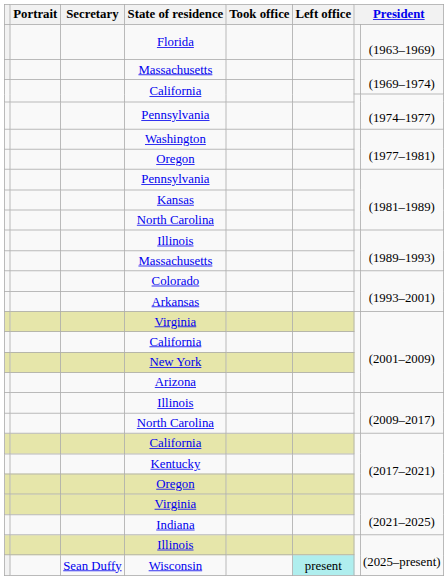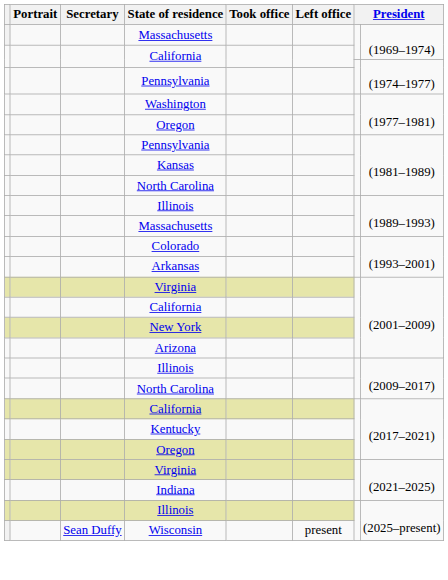- row: (92, 42)
(323, 565) paleturquoise background -> (323, 530) no background
